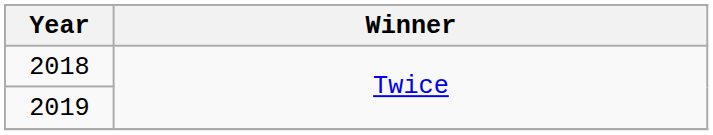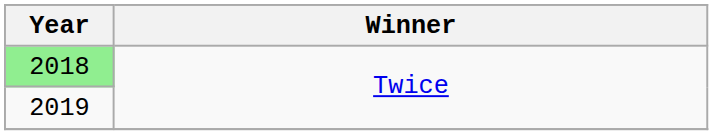(59, 67) no background -> (59, 67) lightgreen background
